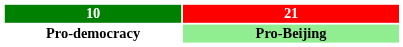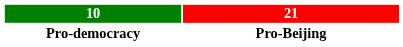(291, 33) lightgreen background -> (291, 33) no background
